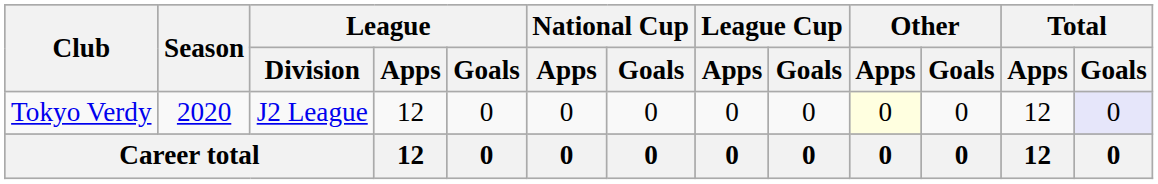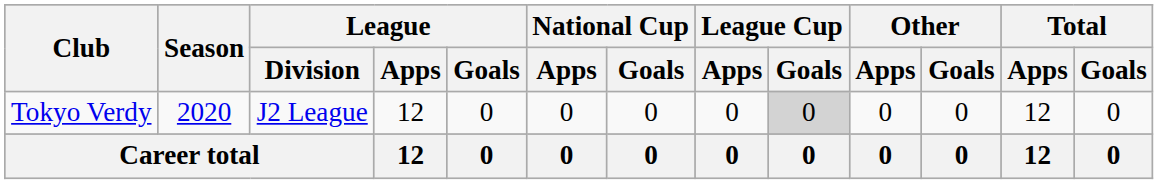(809, 112) no background -> (809, 112) lightgrey background
(885, 112) lightyellow background -> (885, 112) no background
(1114, 112) lavender background -> (1114, 112) no background
